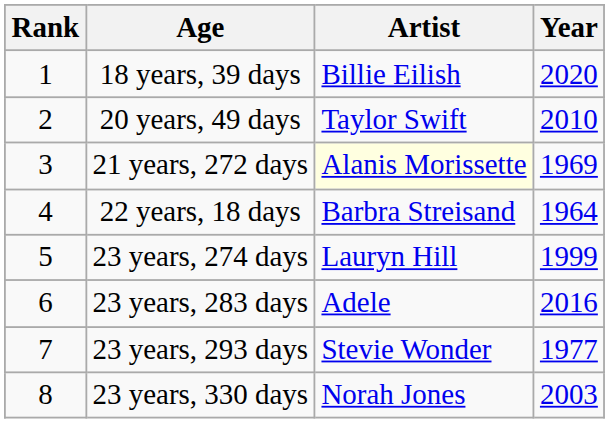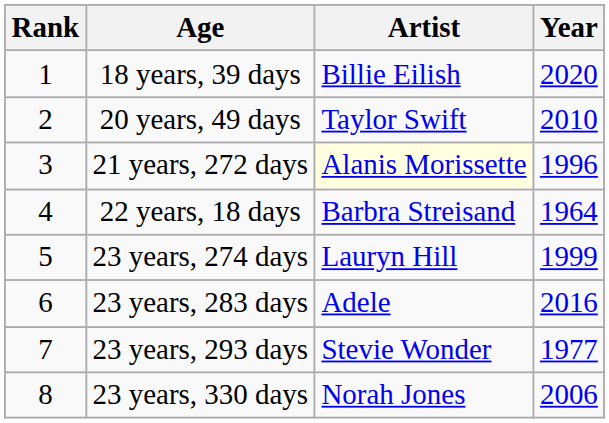(569, 165) 1969 -> (569, 165) 1996
(569, 394) 2003 -> (569, 394) 2006
